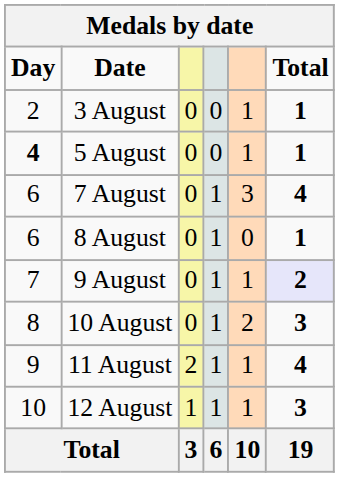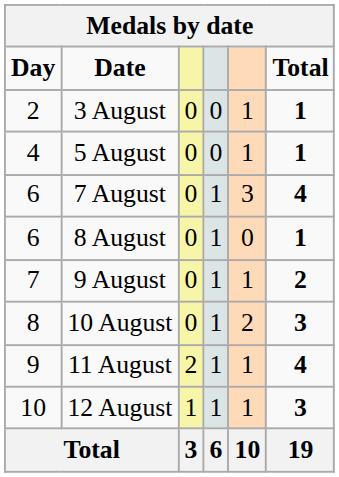(33, 152) bold -> (33, 152) normal
(301, 279) lavender background -> (301, 279) no background
